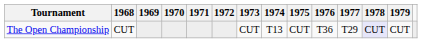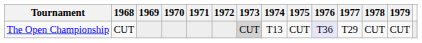(249, 29) no background -> (249, 29) lightgrey background
(325, 29) no background -> (325, 29) lavender background
(375, 29) lavender background -> (375, 29) no background
